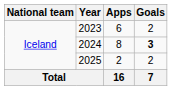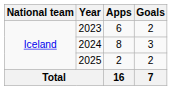(151, 45) bold -> (151, 45) normal
